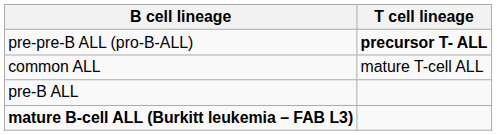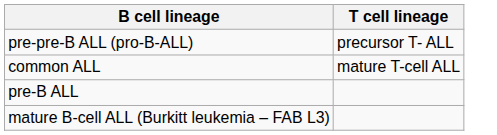(424, 42) bold -> (395, 42) normal
(181, 117) bold -> (169, 117) normal
